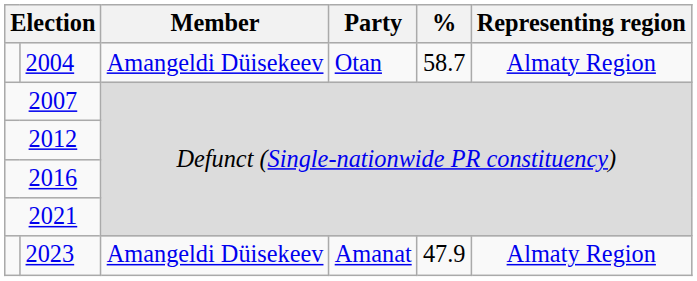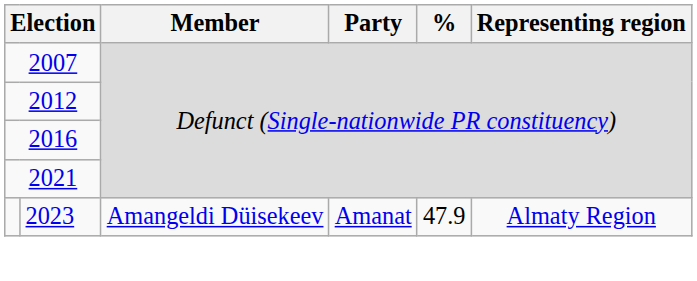- row: (50, 62)
